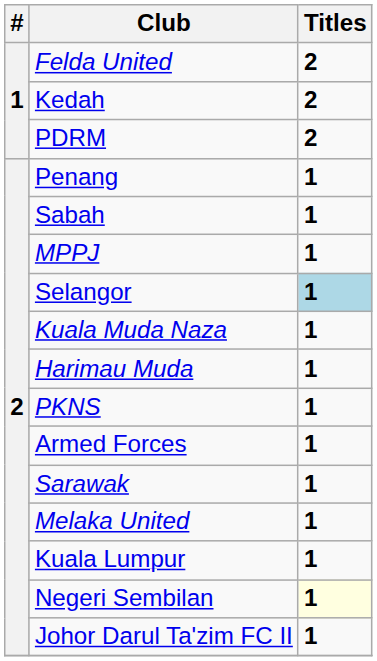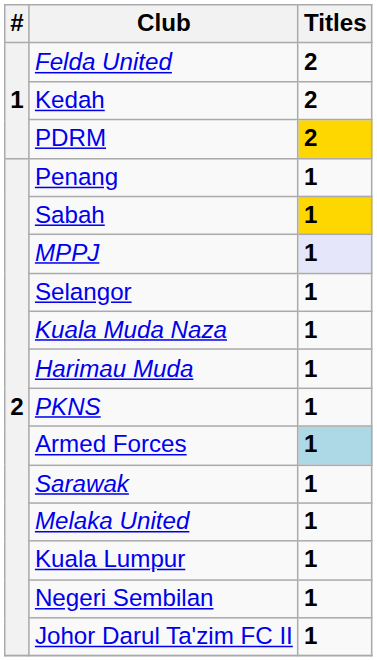(311, 138) no background -> (311, 138) gold background
(311, 215) no background -> (311, 215) gold background
(311, 253) no background -> (311, 253) lavender background
(311, 291) lightblue background -> (311, 291) no background
(311, 445) no background -> (311, 445) lightblue background
(311, 598) lightyellow background -> (311, 598) no background
